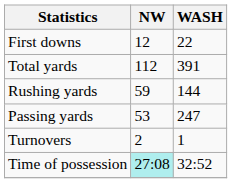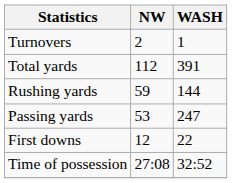rows swapped: (44, 41) <-> (40, 140)
(152, 165) paleturquoise background -> (152, 165) no background
